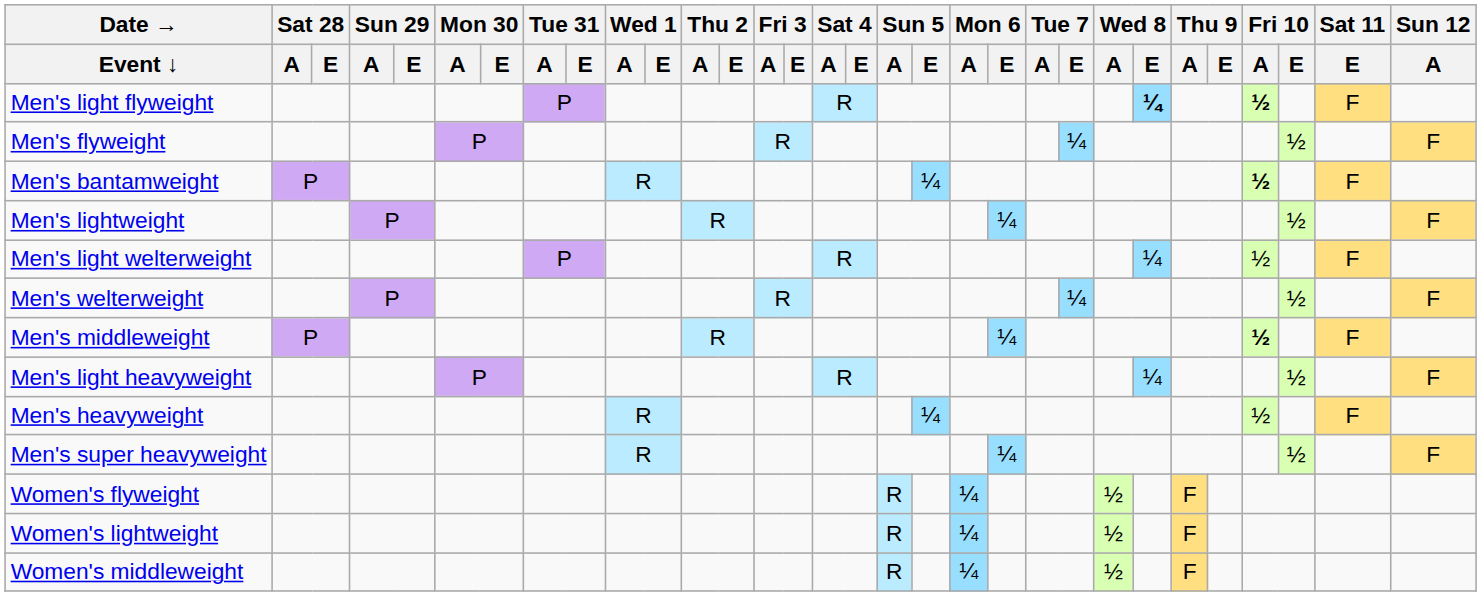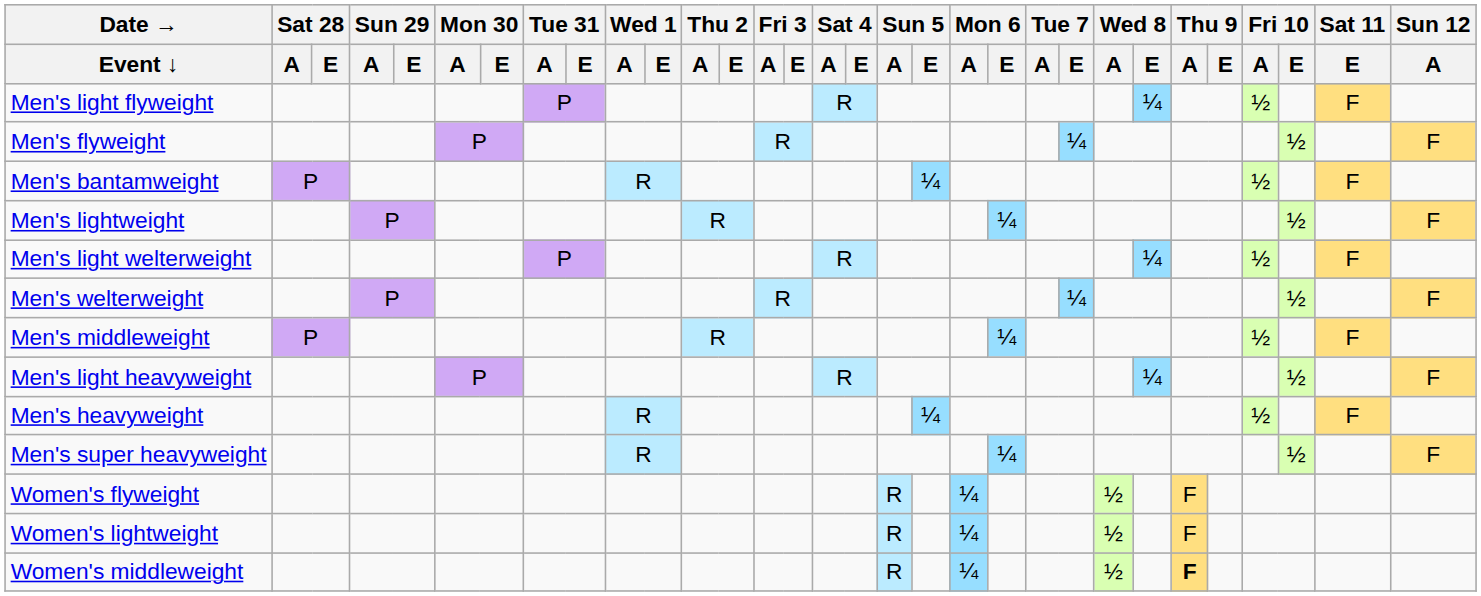(1152, 103) bold -> (1152, 103) normal
(1261, 103) bold -> (1261, 103) normal
(1261, 181) bold -> (1261, 181) normal
(1261, 337) bold -> (1261, 337) normal
(1190, 572) normal -> (1190, 572) bold
